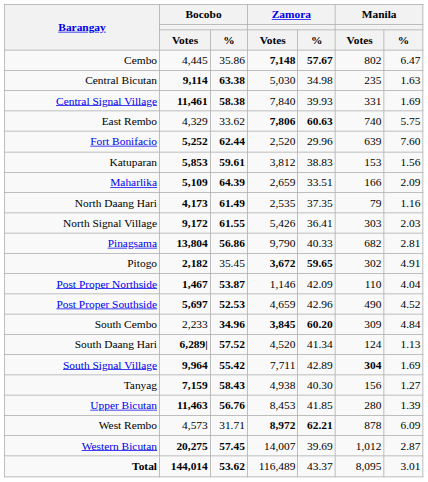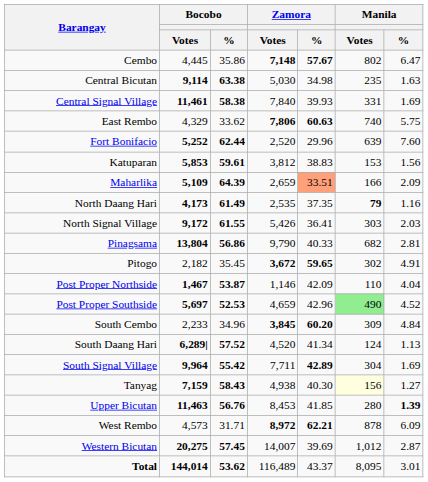(320, 182) no background -> (320, 182) lightsalmon background
(376, 202) normal -> (376, 202) bold
(195, 263) bold -> (195, 263) normal
(373, 304) no background -> (373, 304) lightgreen background
(232, 324) bold -> (232, 324) normal
(320, 365) normal -> (320, 365) bold
(373, 365) bold -> (373, 365) normal
(373, 385) no background -> (373, 385) lightyellow background
(410, 405) normal -> (410, 405) bold
